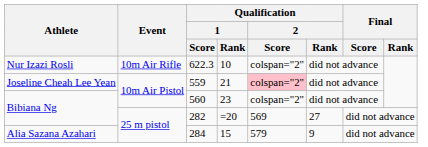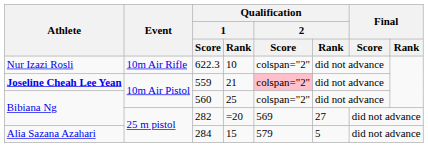(61, 82) normal -> (64, 82) bold
(225, 99) 23 -> (231, 99) 25
(312, 133) 9 -> (318, 133) 5
